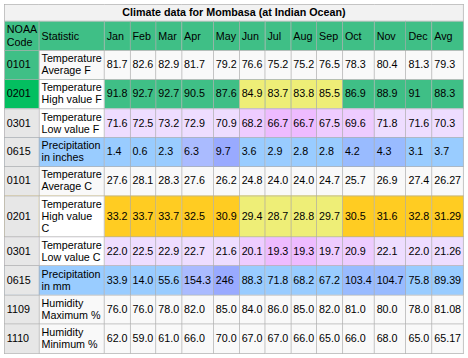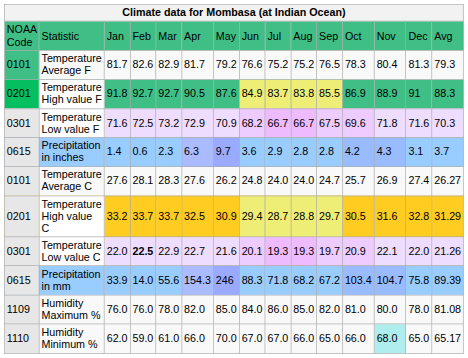(143, 251) normal -> (143, 251) bold
(387, 338) no background -> (387, 338) paleturquoise background
